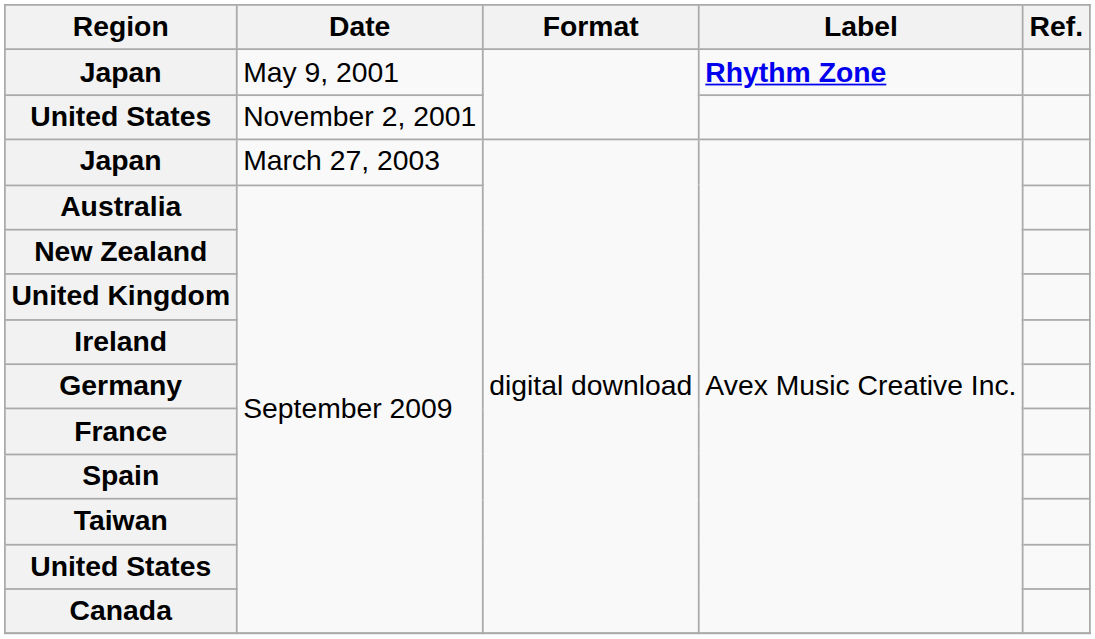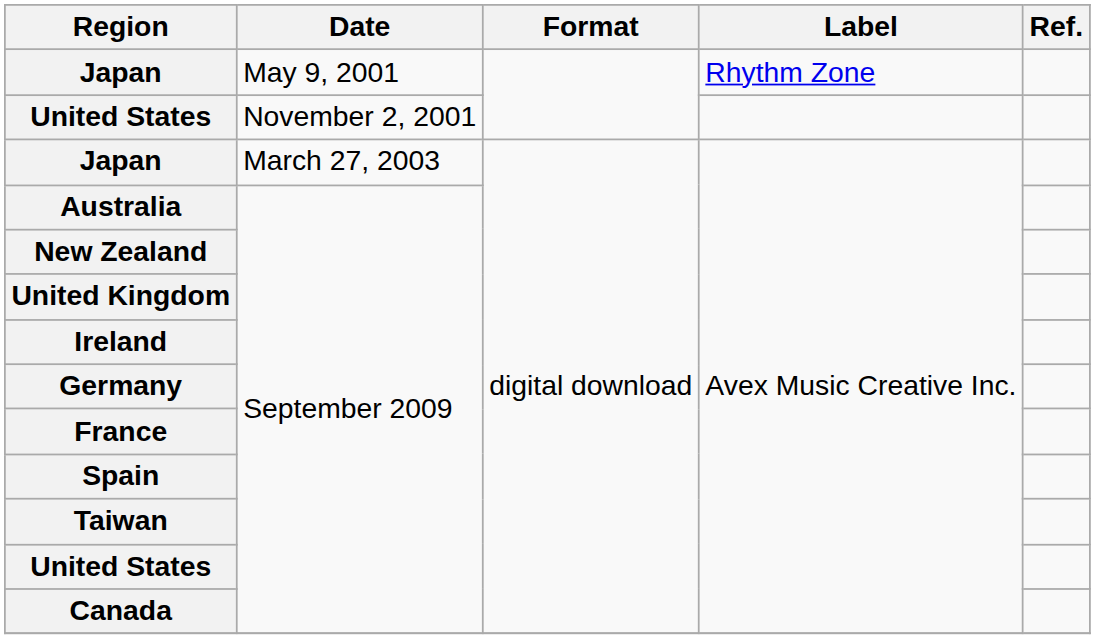(796, 71) bold -> (790, 71) normal
